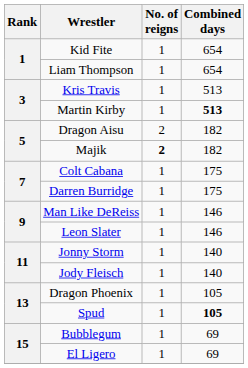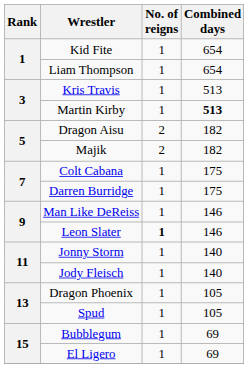(162, 150) bold -> (162, 150) normal
(162, 232) normal -> (162, 232) bold
(213, 313) bold -> (213, 313) normal
